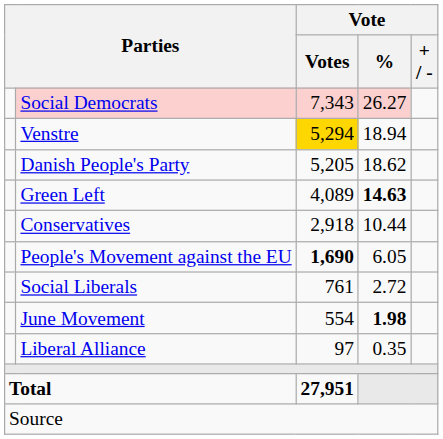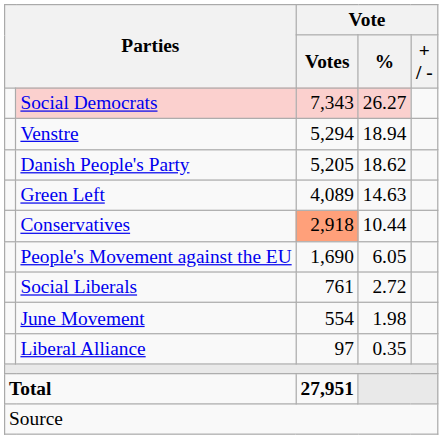(332, 133) gold background -> (332, 133) no background
(385, 195) bold -> (385, 195) normal
(332, 225) no background -> (332, 225) lightsalmon background
(332, 256) bold -> (332, 256) normal
(389, 317) bold -> (389, 317) normal
